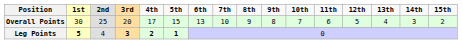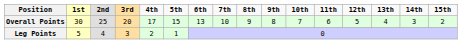(79, 33) bold -> (79, 33) normal
(127, 33) bold -> (127, 33) normal
(152, 33) bold -> (152, 33) normal
(176, 33) bold -> (176, 33) normal
